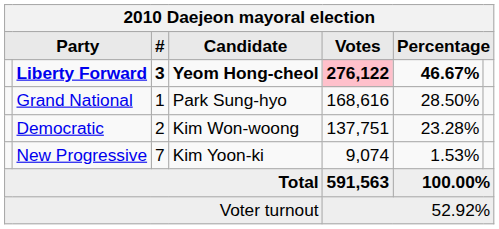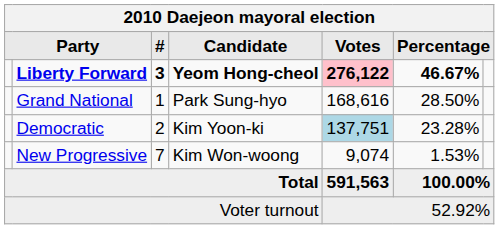(236, 127) Kim Won-woong -> (218, 127) Kim Yoon-ki
(358, 127) no background -> (358, 127) lightblue background
(218, 155) Kim Yoon-ki -> (236, 155) Kim Won-woong
